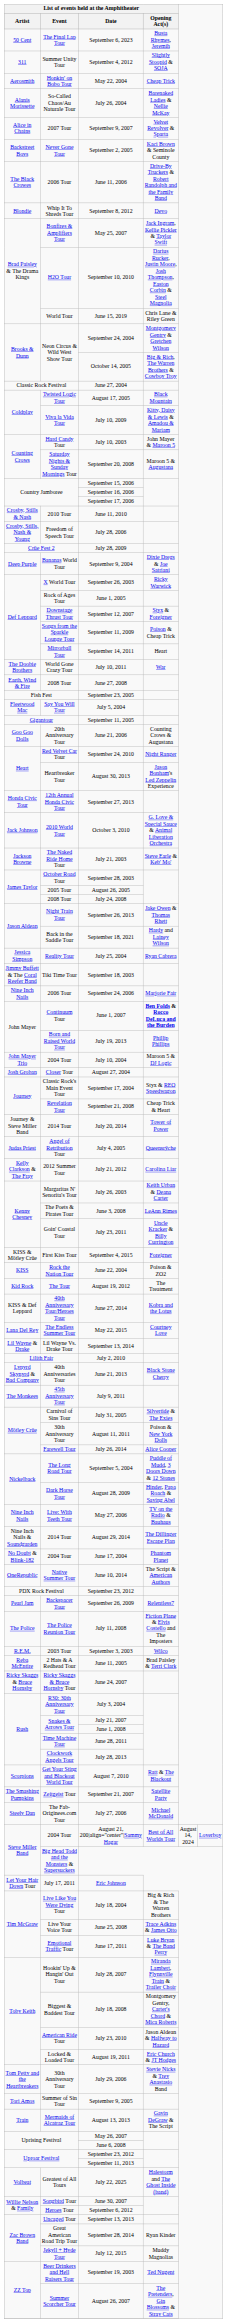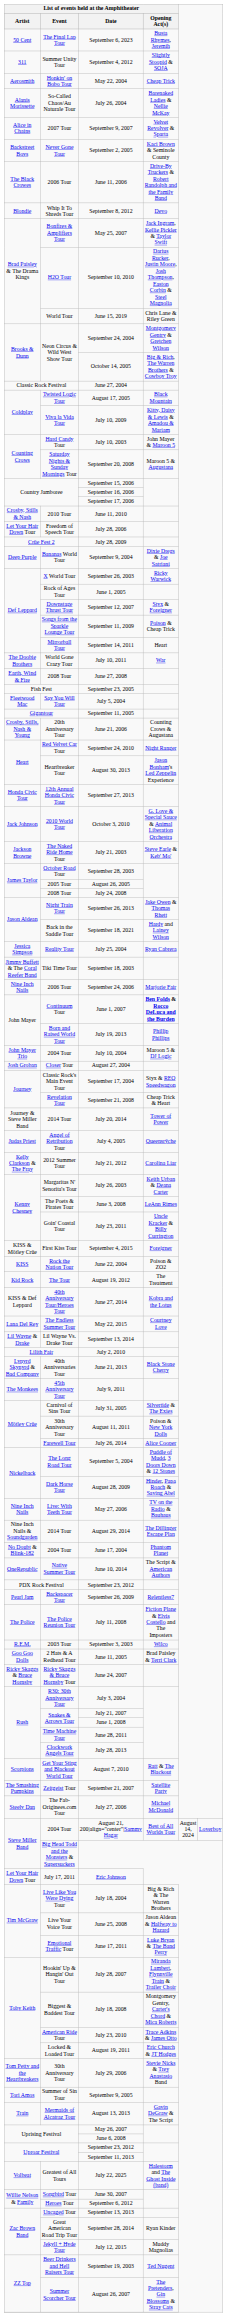(22, 532) Crosby, Stills, Nash & Young -> (22, 529) Let Your Hair Down Tour
(22, 735) Goo Goo Dolls -> (22, 729) Crosby, Stills, Nash & Young
(22, 1663) Reba McEntire -> (22, 1657) Goo Goo Dolls
(161, 1927) Trace Adkins & James Otto -> (161, 1924) Jason Aldean & Halfway to Hazard
(161, 2038) Jason Aldean & Halfway to Hazard -> (161, 2035) Trace Adkins & James Otto
